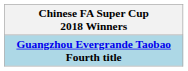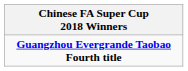(94, 50) lightblue background -> (94, 50) no background
